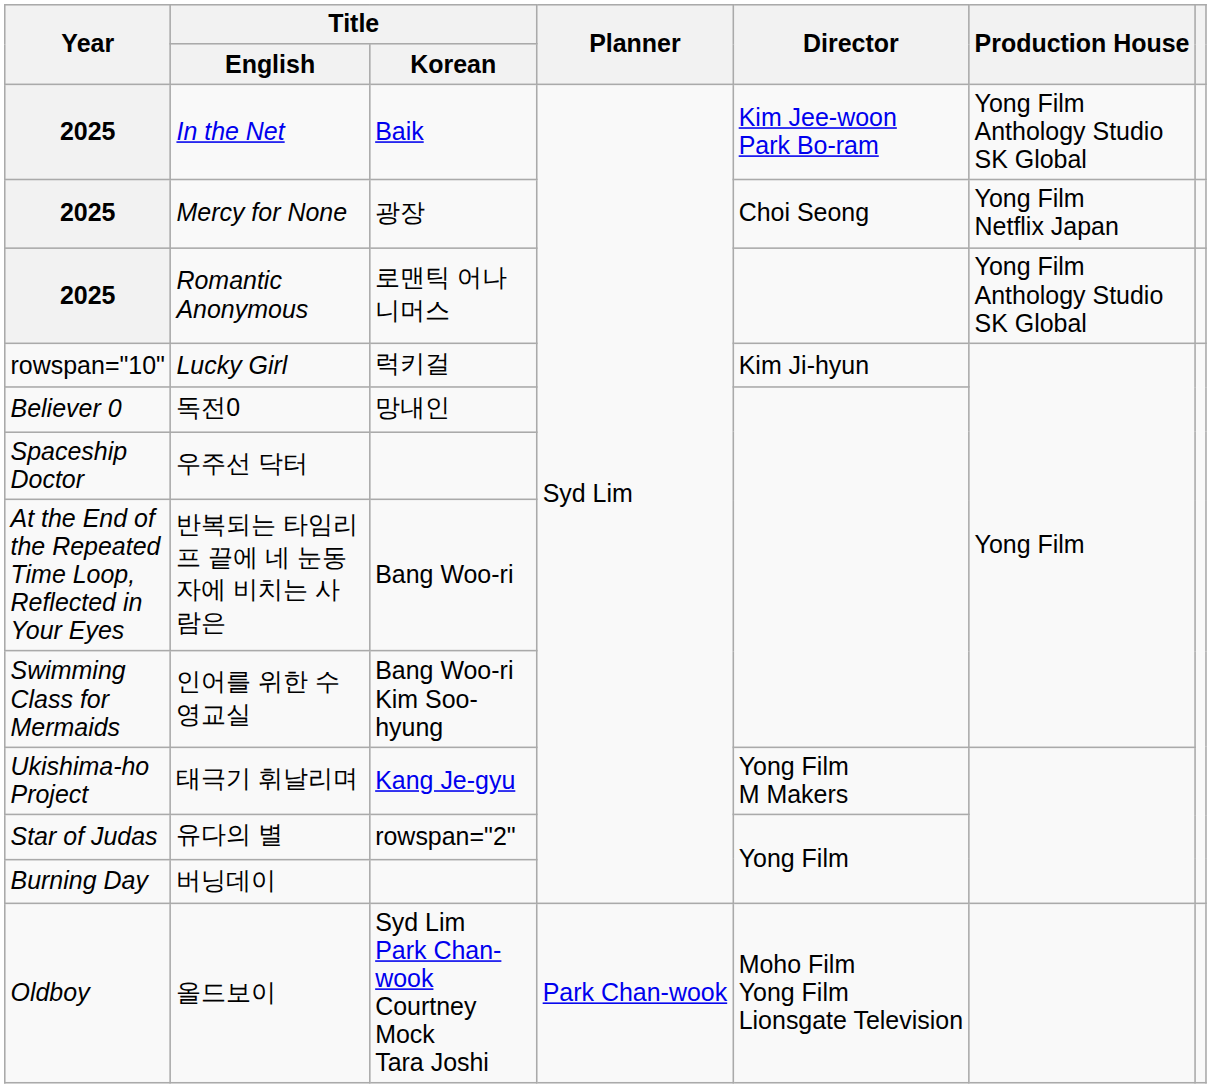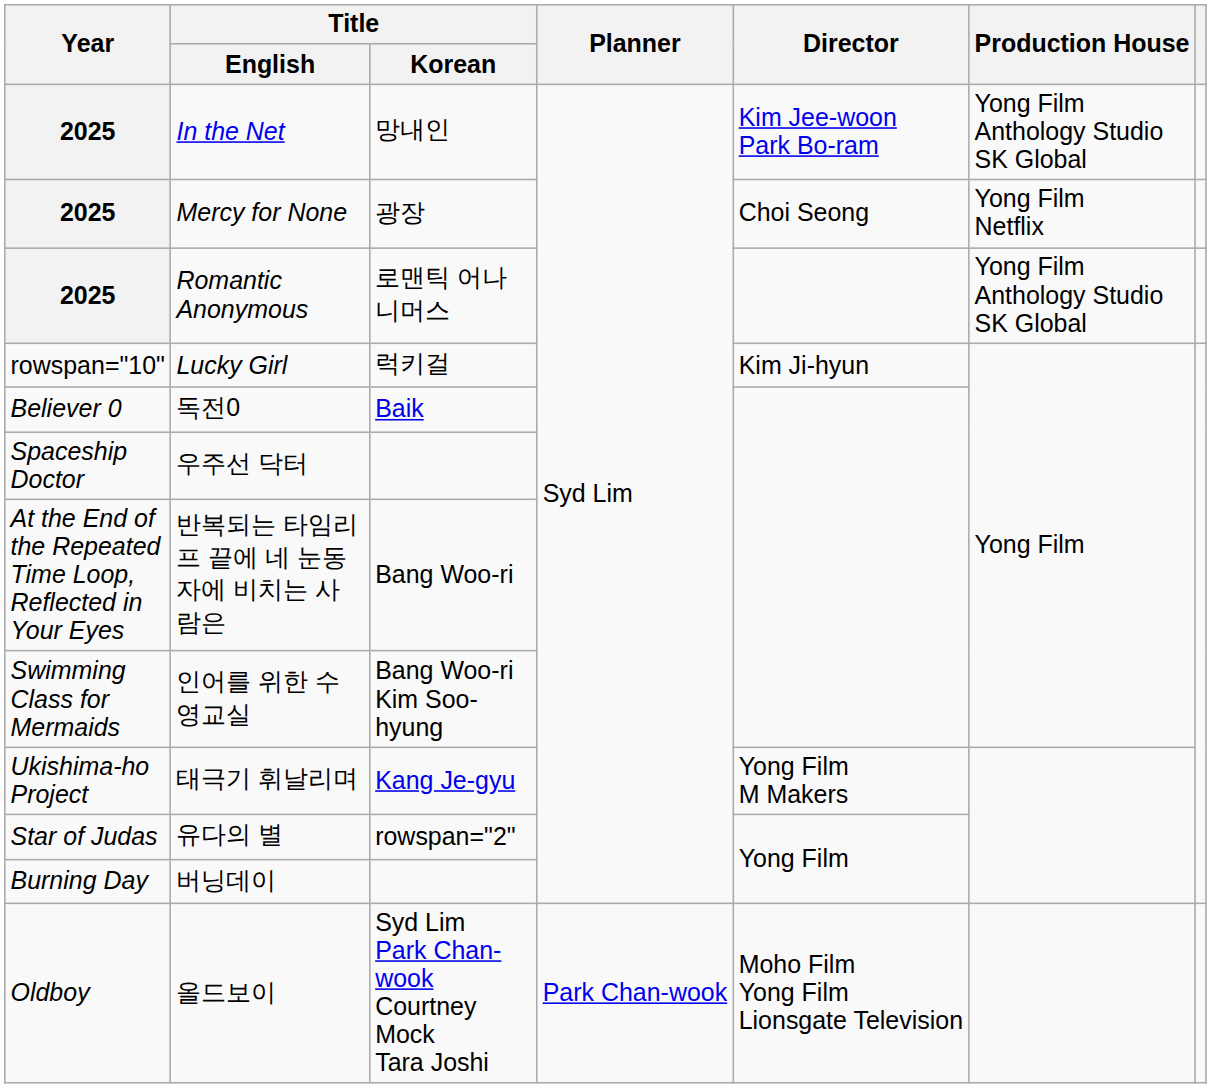(399, 131) Baik -> (413, 130) 망내인
(1047, 213) Yong Film Netflix Japan -> (1030, 213) Yong Film Netflix
(413, 408) 망내인 -> (399, 409) Baik
